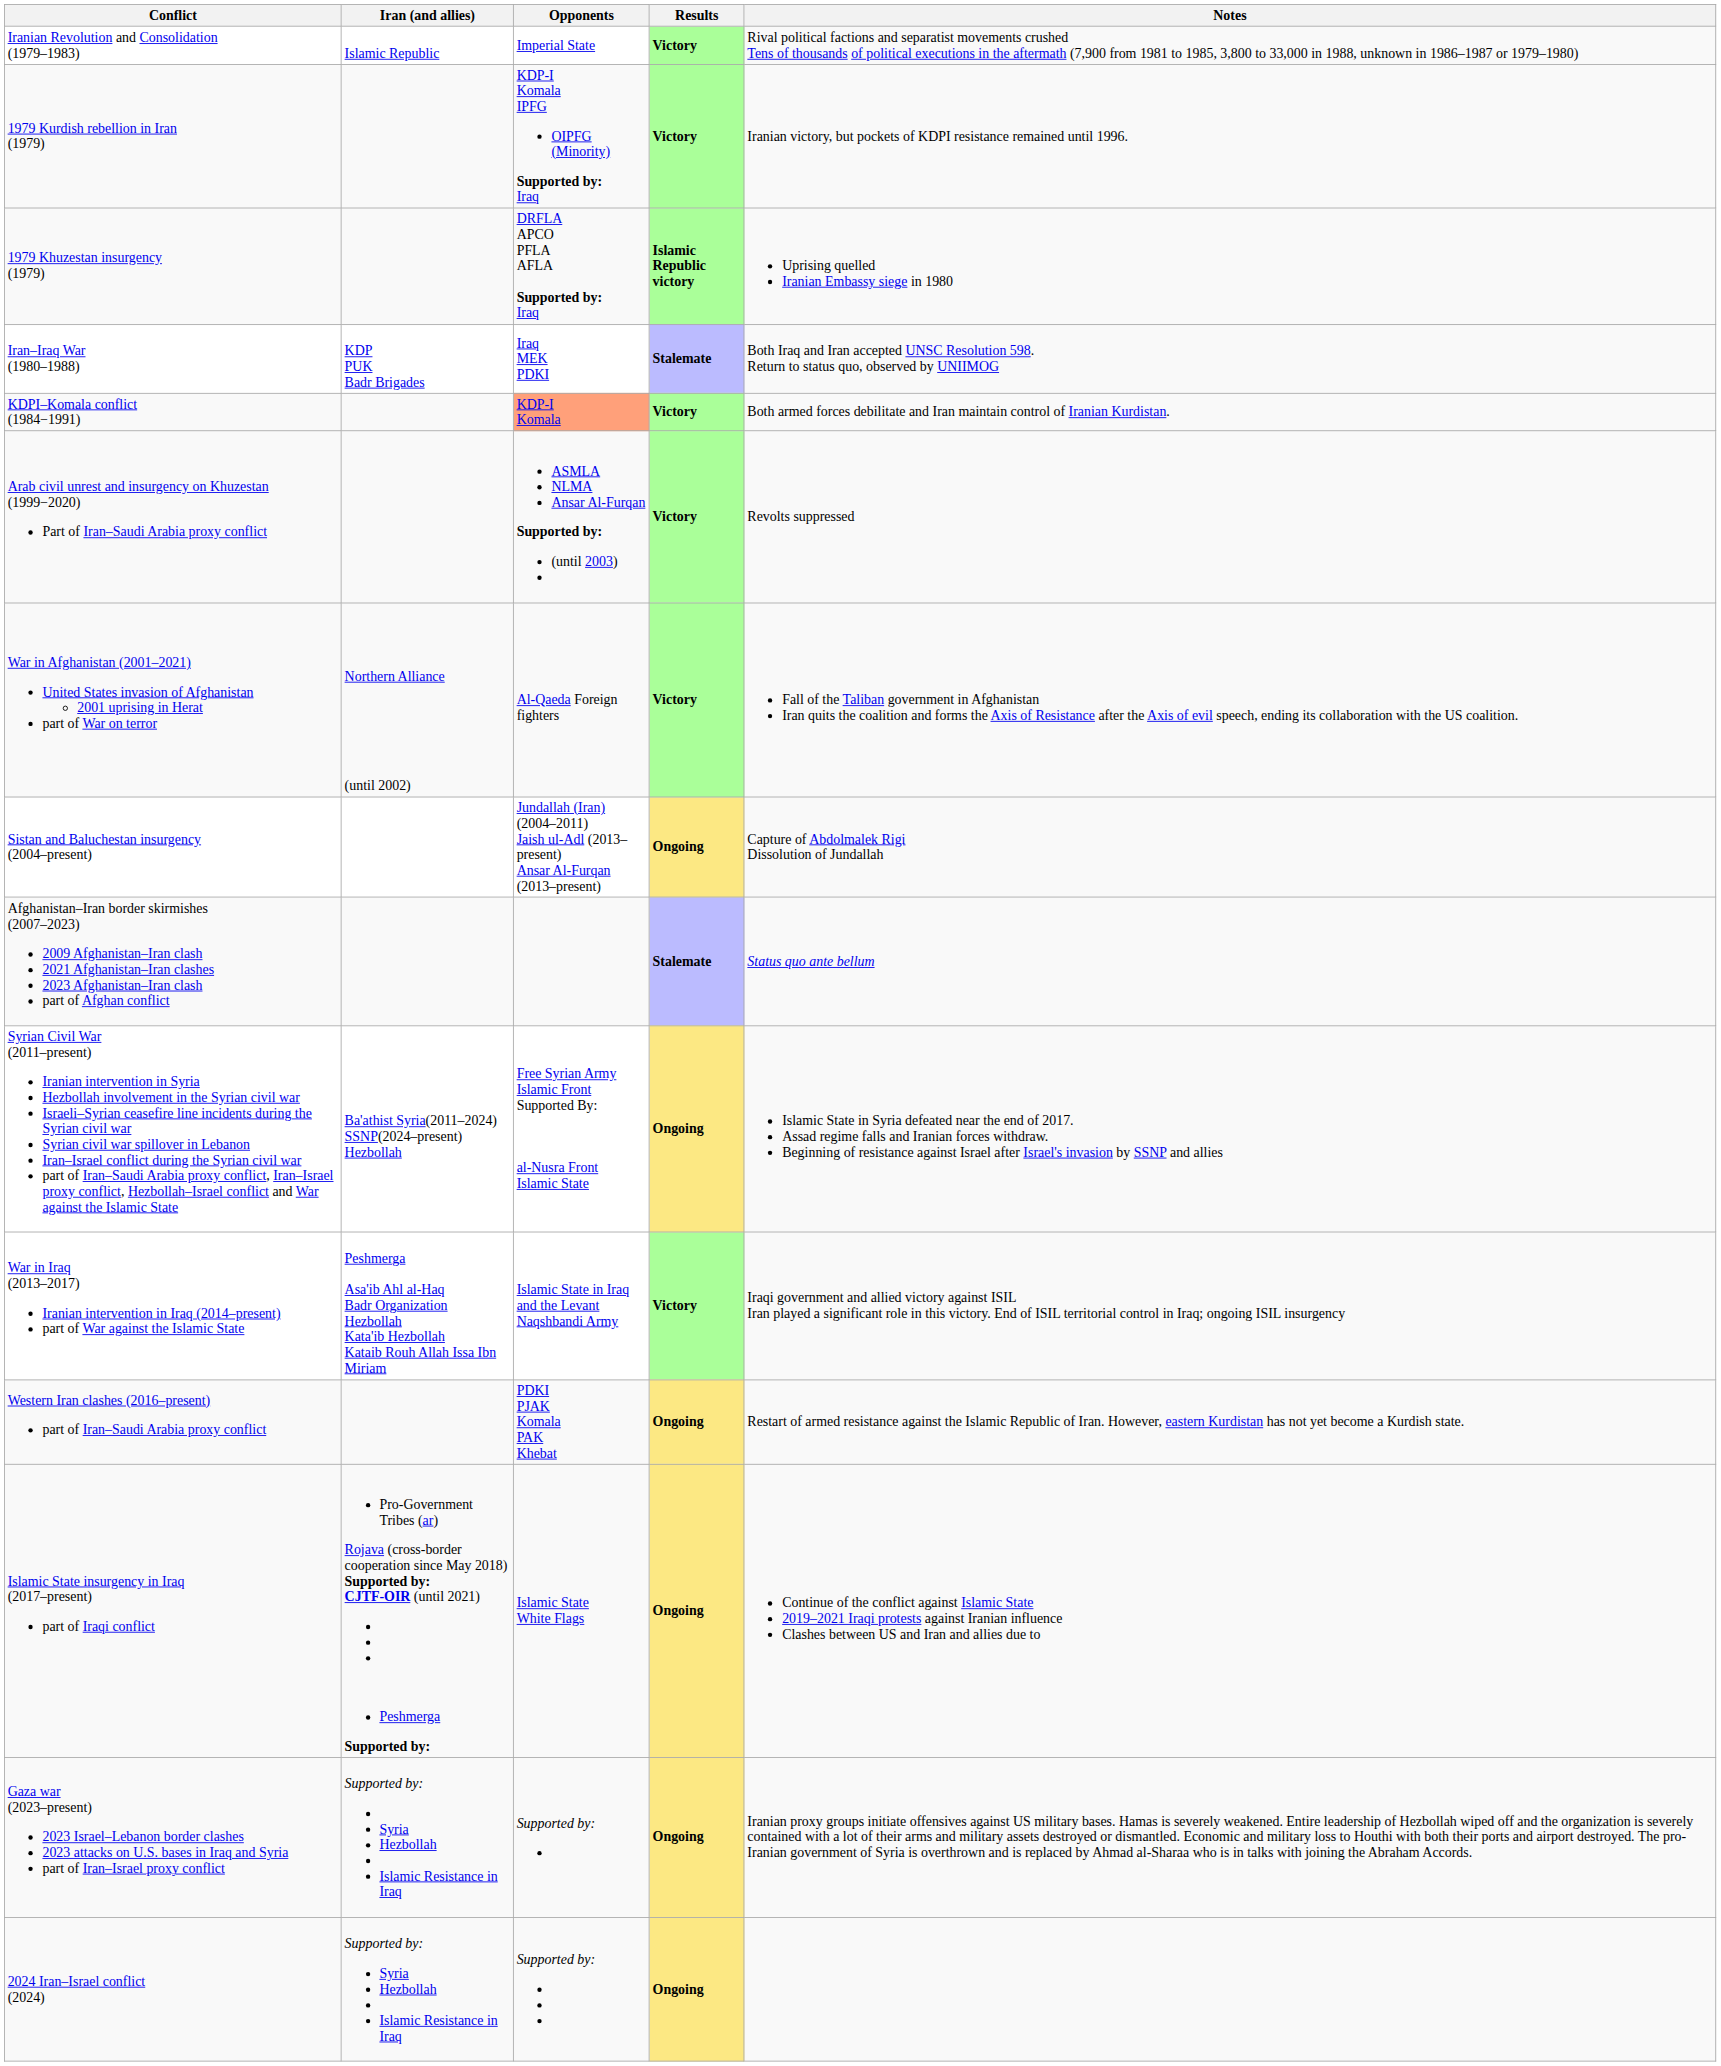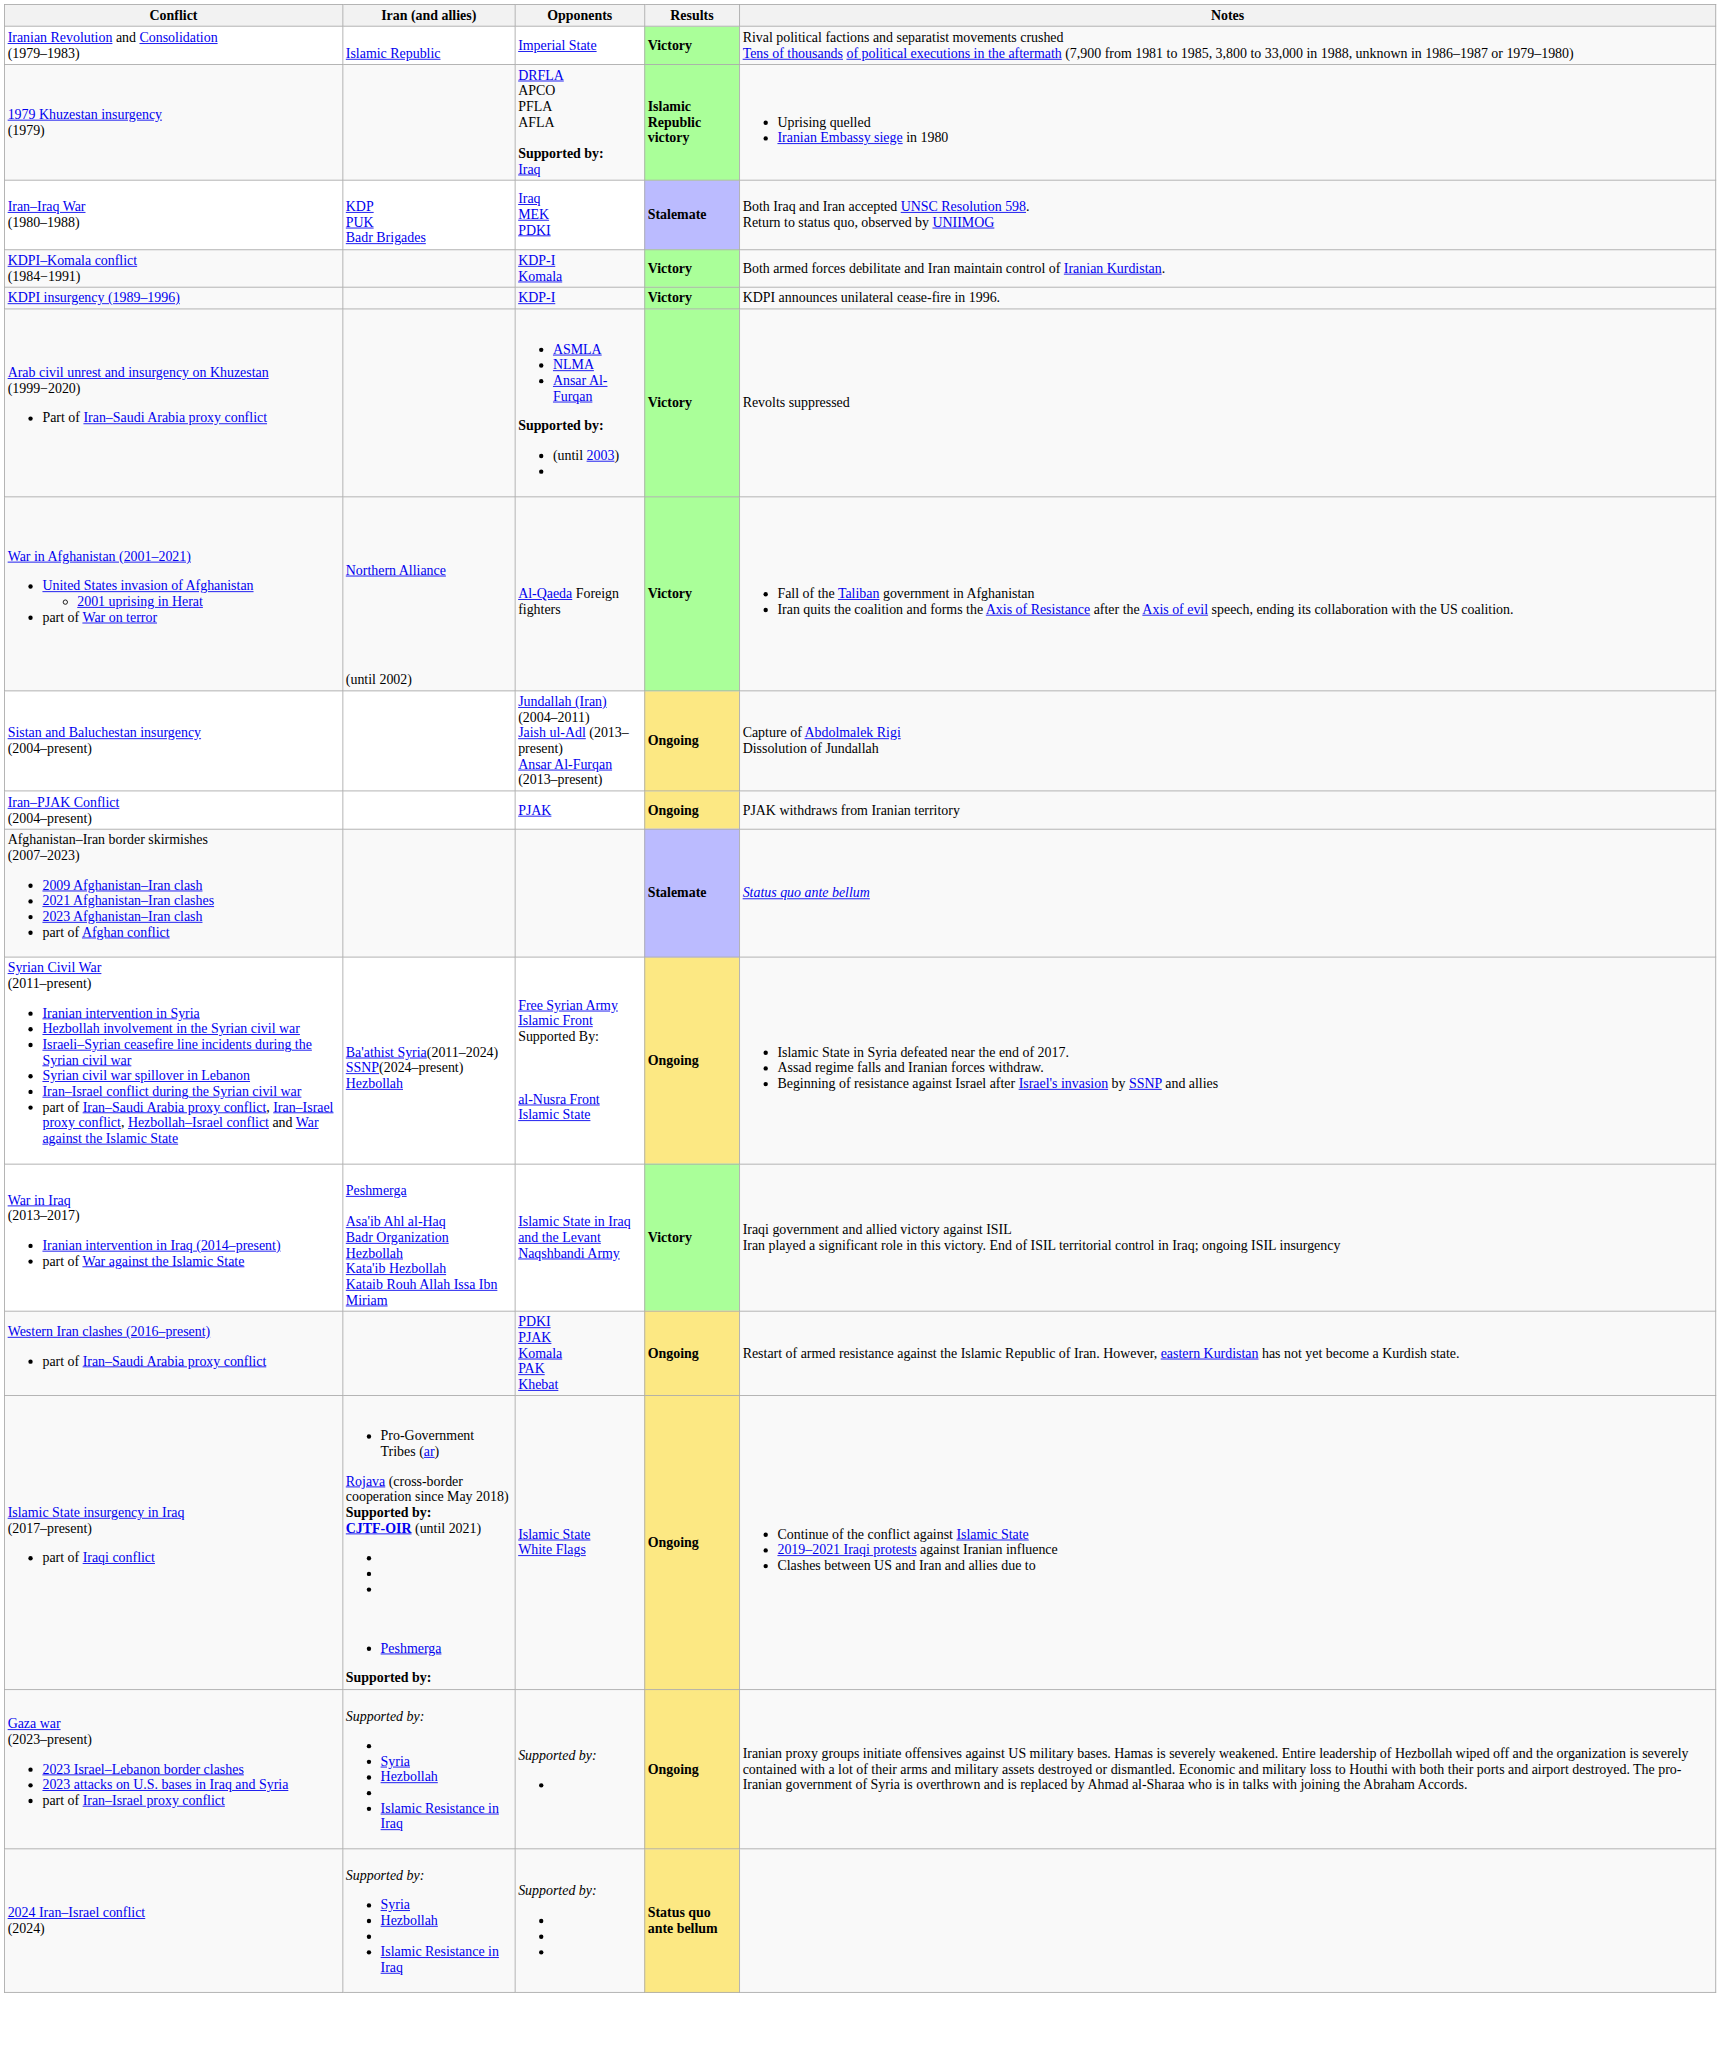- row: (92, 136)
(539, 412) lightsalmon background -> (540, 268) no background
+ row: (94, 298)
+ row: (64, 810)
(678, 1989) Ongoing -> (683, 1920) Status quo ante bellum
